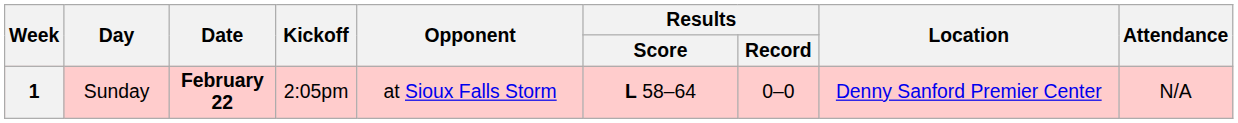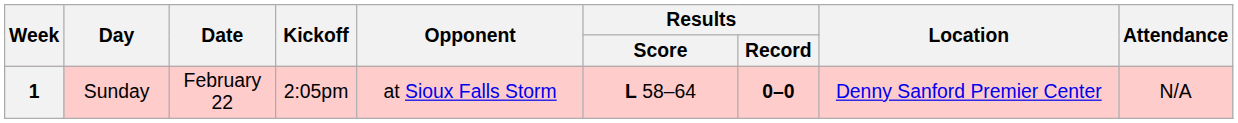(222, 92) bold -> (222, 92) normal
(778, 92) normal -> (778, 92) bold
